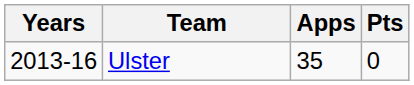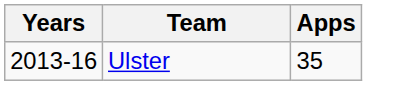- column: (385, 23)
